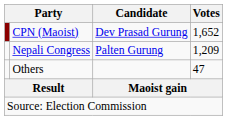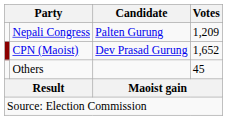rows swapped: (45, 32) <-> (51, 50)
(199, 69) 47 -> (199, 69) 45
